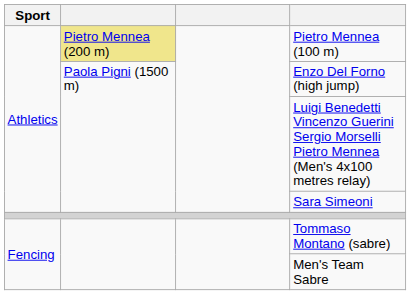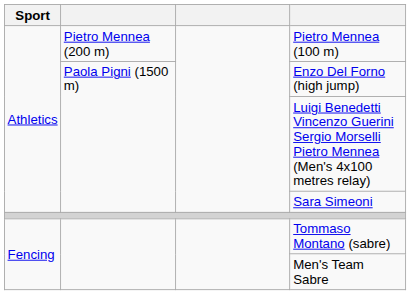(107, 44) khaki background -> (107, 44) no background
